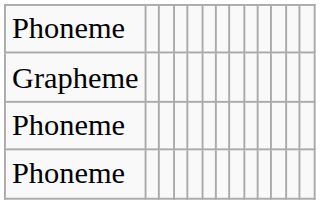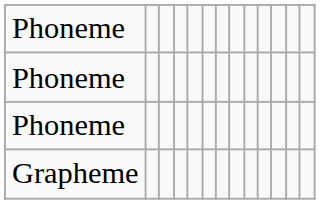(75, 76) Grapheme -> (69, 76) Phoneme
(69, 173) Phoneme -> (75, 173) Grapheme
